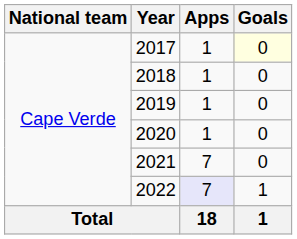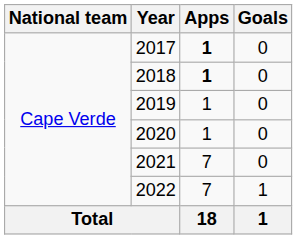(207, 47) normal -> (207, 47) bold
(263, 47) lightyellow background -> (263, 47) no background
(207, 76) normal -> (207, 76) bold
(207, 190) lavender background -> (207, 190) no background
